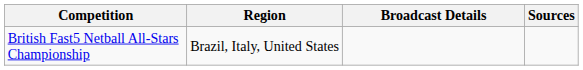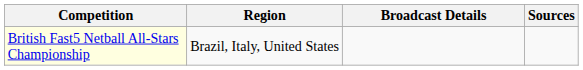(93, 45) no background -> (93, 45) lightyellow background
